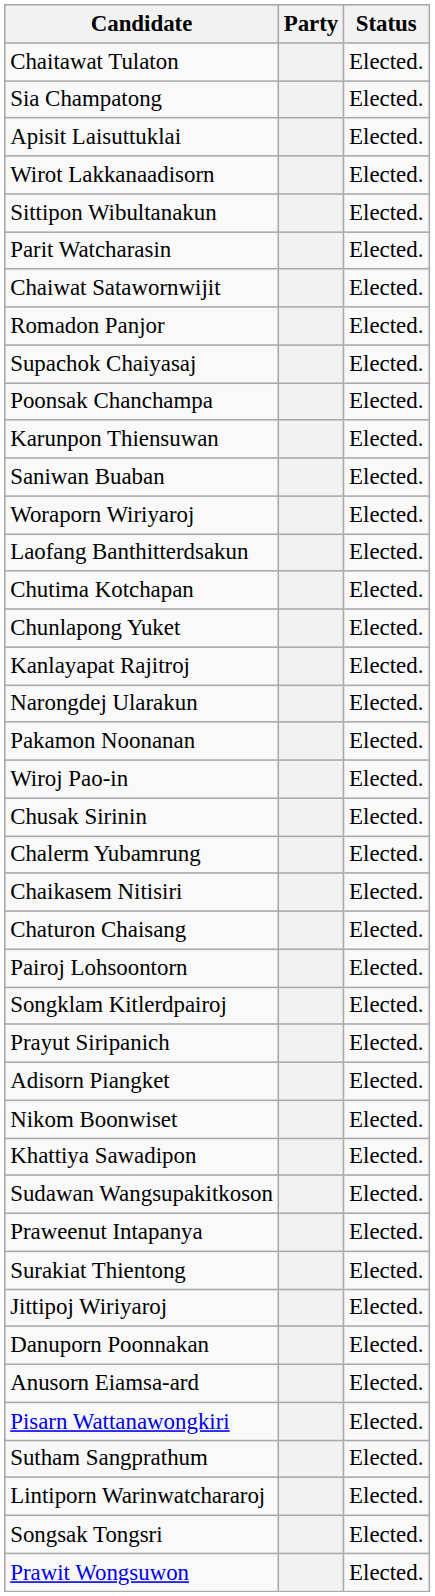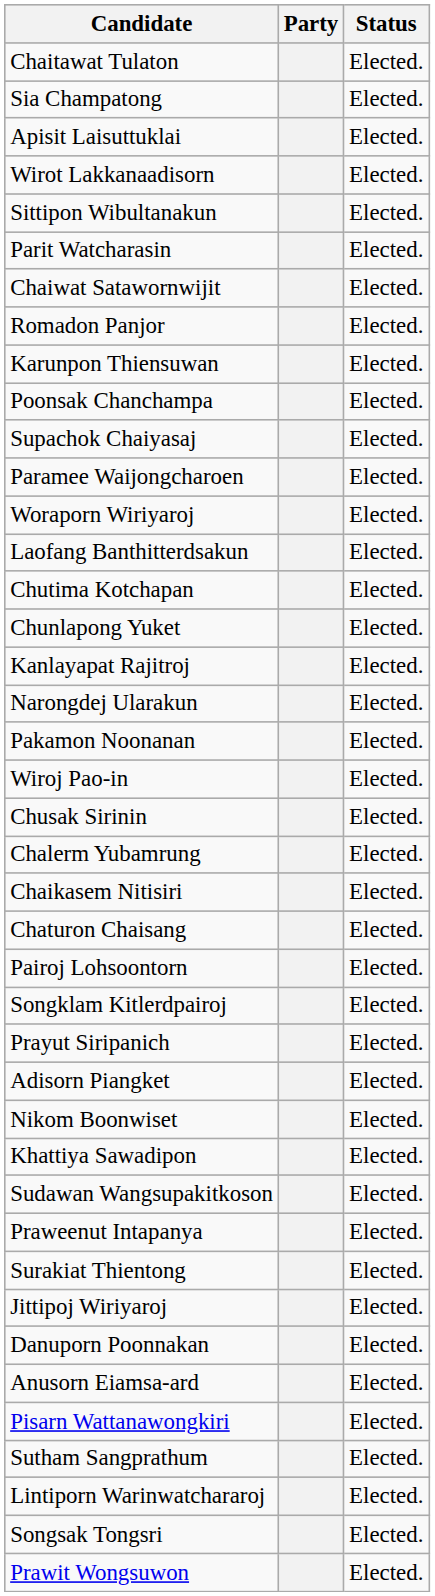rows swapped: (114, 439) <-> (103, 363)
- row: (87, 476)
+ row: (127, 476)
